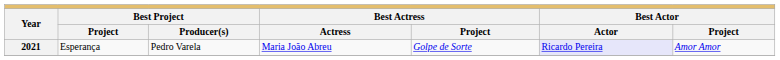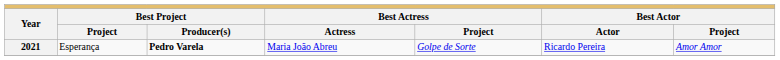(176, 47) normal -> (176, 47) bold
(572, 47) lavender background -> (575, 47) no background
